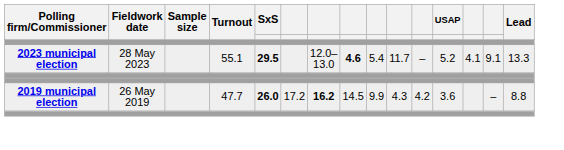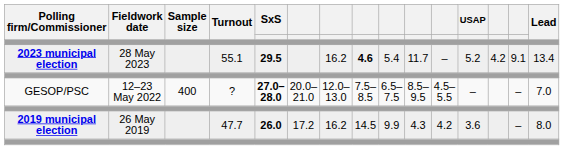(324, 59) 12.0– 13.0 -> (336, 59) 16.2
(473, 59) 4.1 -> (498, 59) 4.2
(519, 59) 13.3 -> (544, 59) 13.4
+ row: (57, 92)
(324, 97) bold -> (336, 125) normal
(519, 97) 8.8 -> (544, 125) 8.0
